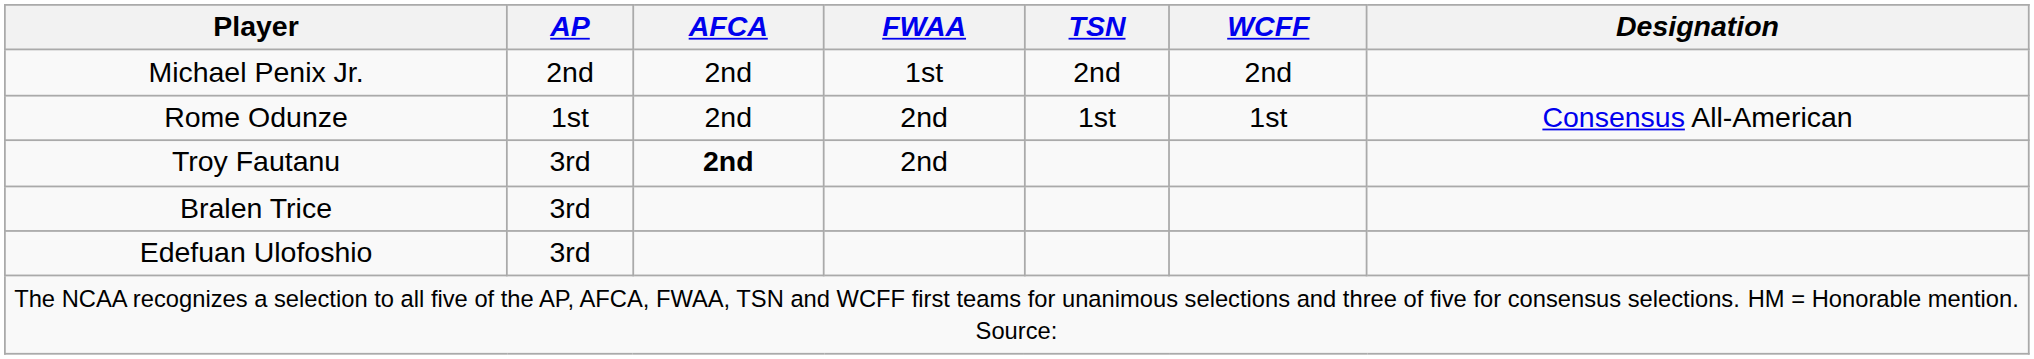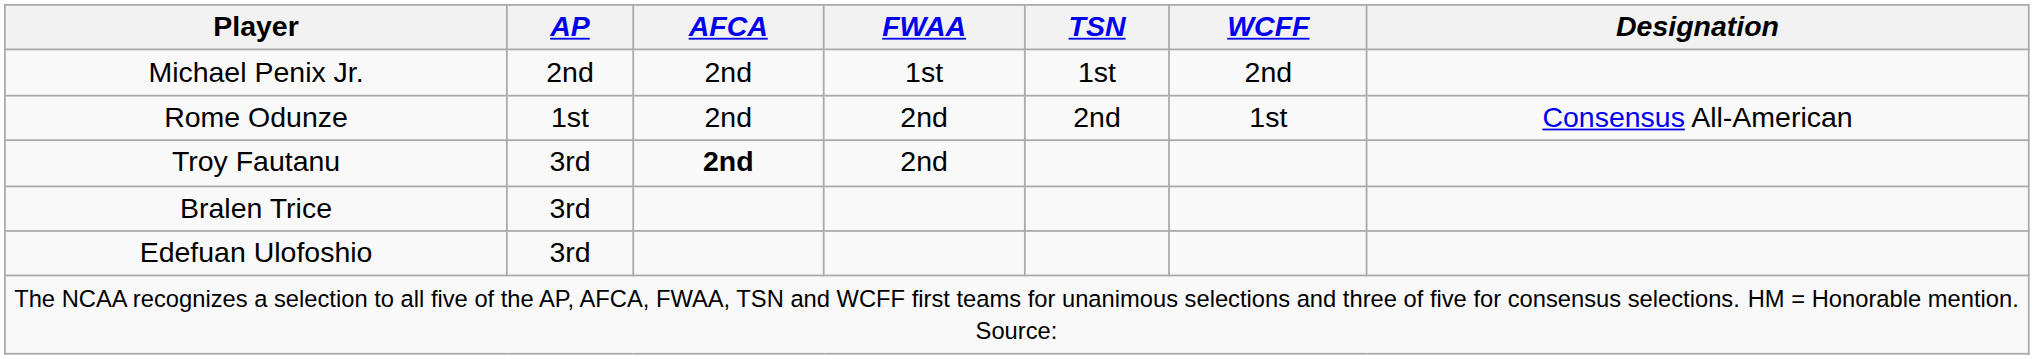(1097, 72) 2nd -> (1097, 72) 1st
(1097, 117) 1st -> (1097, 117) 2nd
